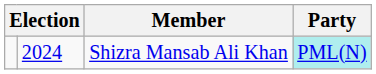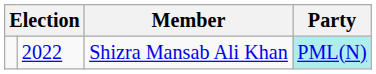(42, 52) 2024 -> (42, 52) 2022
